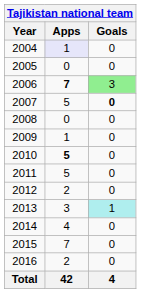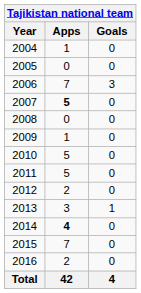(67, 48) lavender background -> (67, 48) no background
(67, 84) bold -> (67, 84) normal
(112, 84) lightgreen background -> (112, 84) no background
(67, 102) normal -> (67, 102) bold
(112, 102) bold -> (112, 102) normal
(67, 155) bold -> (67, 155) normal
(112, 208) paleturquoise background -> (112, 208) no background
(67, 226) normal -> (67, 226) bold
